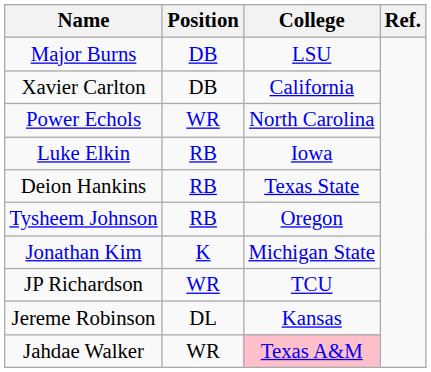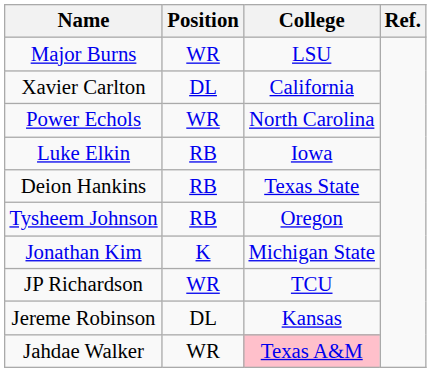(203, 53) DB -> (203, 53) WR
(203, 86) DB -> (203, 86) DL
